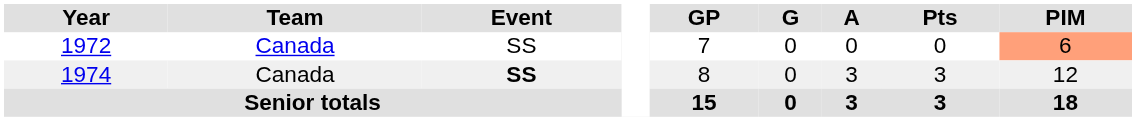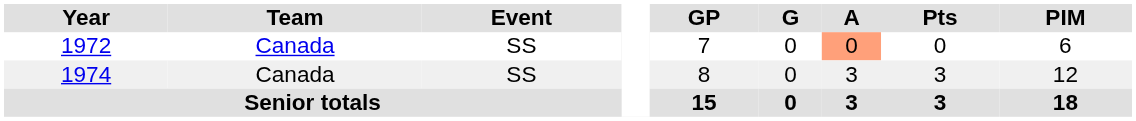(852, 46) no background -> (852, 46) lightsalmon background
(1065, 46) lightsalmon background -> (1065, 46) no background
(521, 74) bold -> (521, 74) normal
